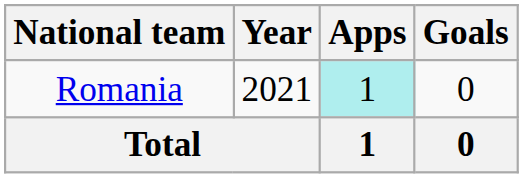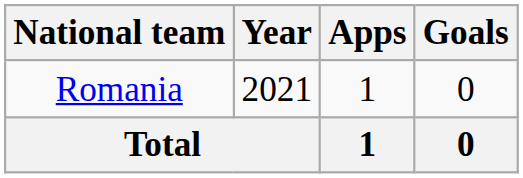(367, 88) paleturquoise background -> (367, 88) no background
